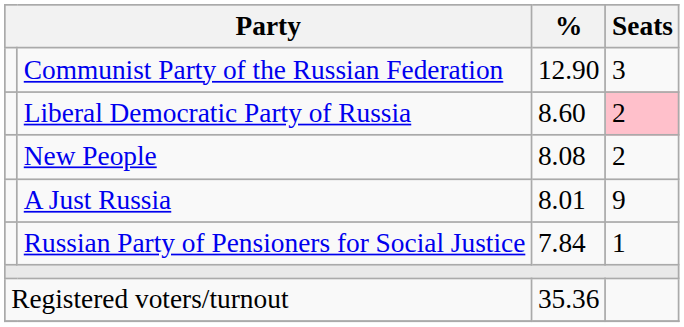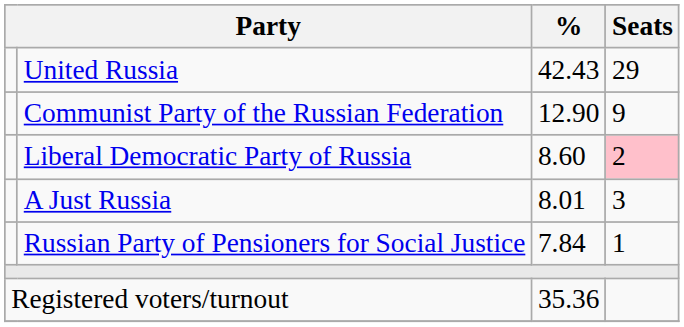+ row: (101, 69)
(619, 69) 3 -> (619, 112) 9
- row: (90, 156)
(619, 199) 9 -> (619, 199) 3
